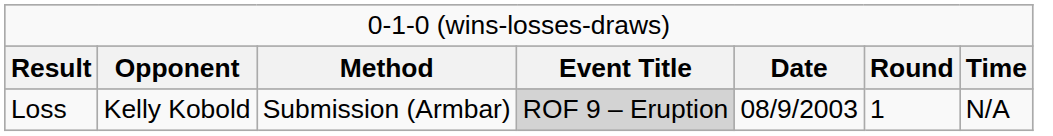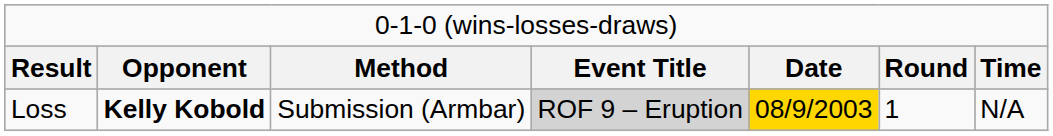(177, 109) normal -> (184, 109) bold
(799, 109) no background -> (814, 109) gold background
